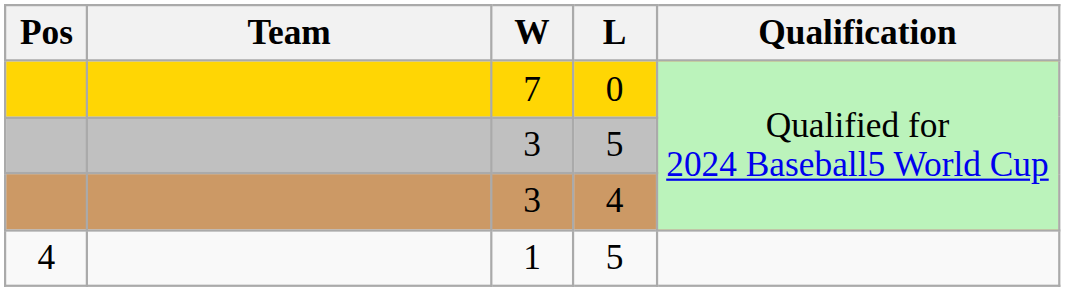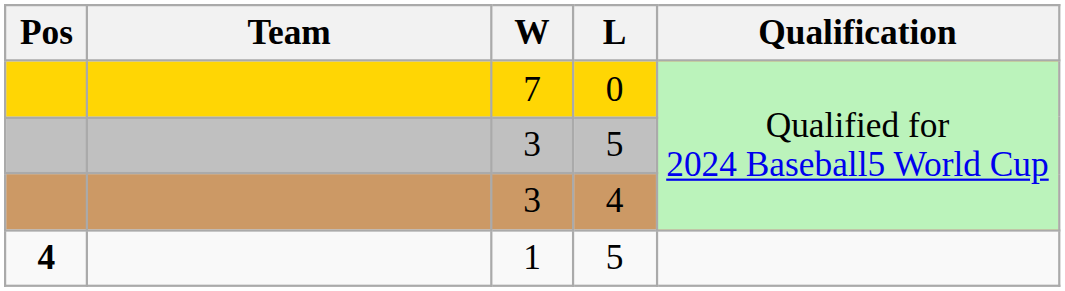(46, 256) normal -> (46, 256) bold
